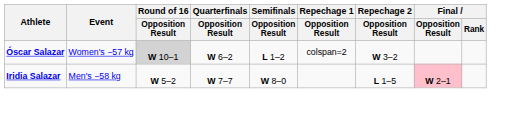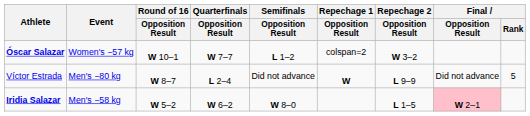(163, 58) lightgrey background -> (163, 58) no background
(220, 58) W 6–2 -> (220, 58) W 7–7
+ row: (34, 76)
(220, 81) W 7–7 -> (220, 105) W 6–2
